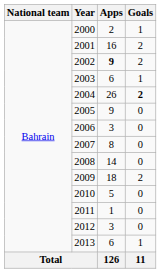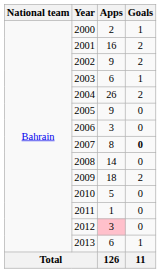(111, 62) bold -> (111, 62) normal
(140, 95) bold -> (140, 95) normal
(140, 144) normal -> (140, 144) bold
(111, 227) no background -> (111, 227) pink background
